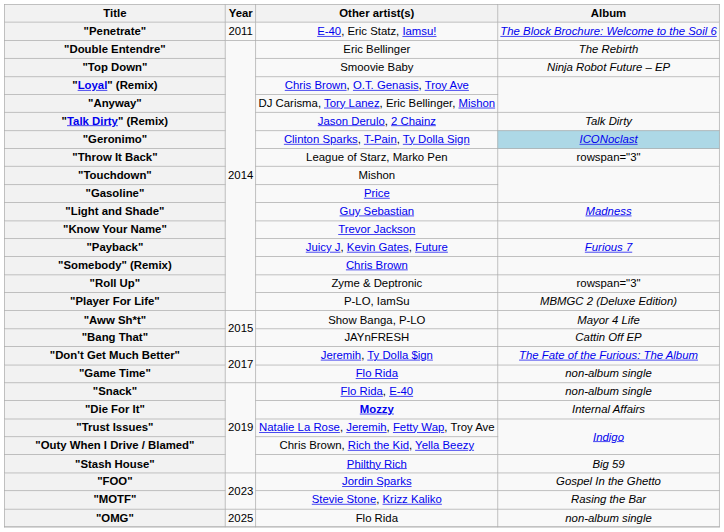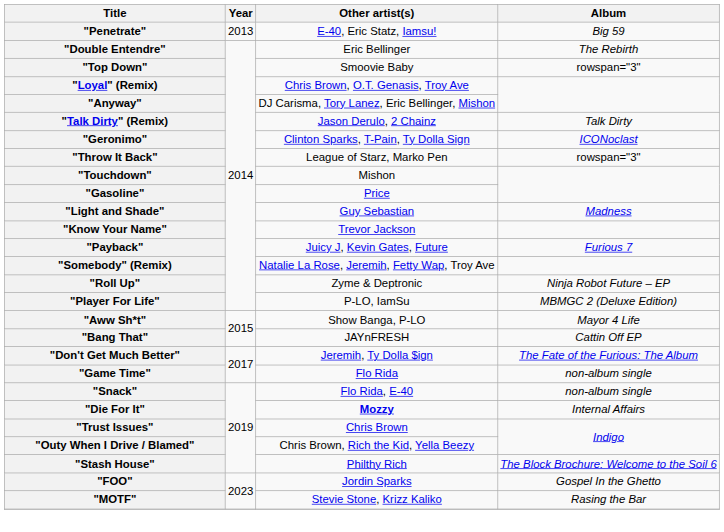(241, 31) 2011 -> (241, 31) 2013
(609, 31) The Block Brochure: Welcome to the Soil 6 -> (609, 31) Big 59
(609, 67) Ninja Robot Future – EP -> (609, 67) rowspan="3"
(609, 139) lightblue background -> (609, 139) no background
(377, 265) Chris Brown -> (377, 265) Natalie La Rose, Jeremih, Fetty Wap, Troy Ave
(609, 283) rowspan="3" -> (609, 283) Ninja Robot Future – EP
(377, 427) Natalie La Rose, Jeremih, Fetty Wap, Troy Ave -> (377, 427) Chris Brown
(609, 463) Big 59 -> (609, 463) The Block Brochure: Welcome to the Soil 6
- row: (115, 517)
